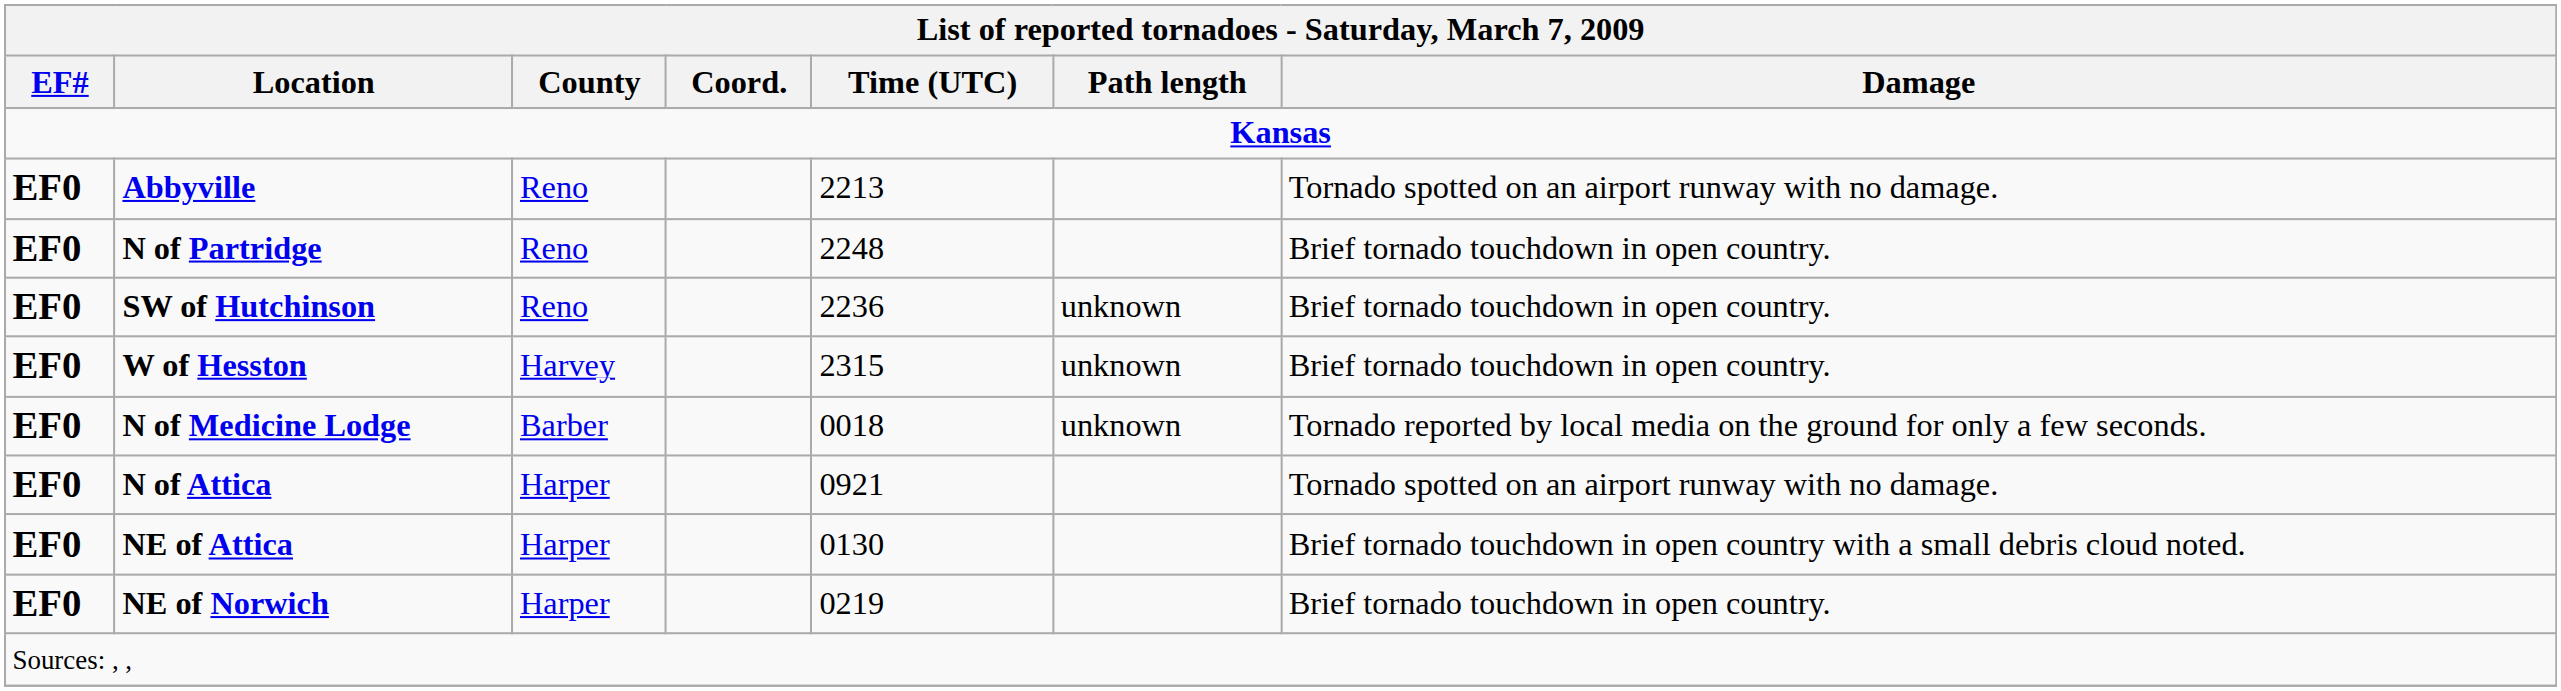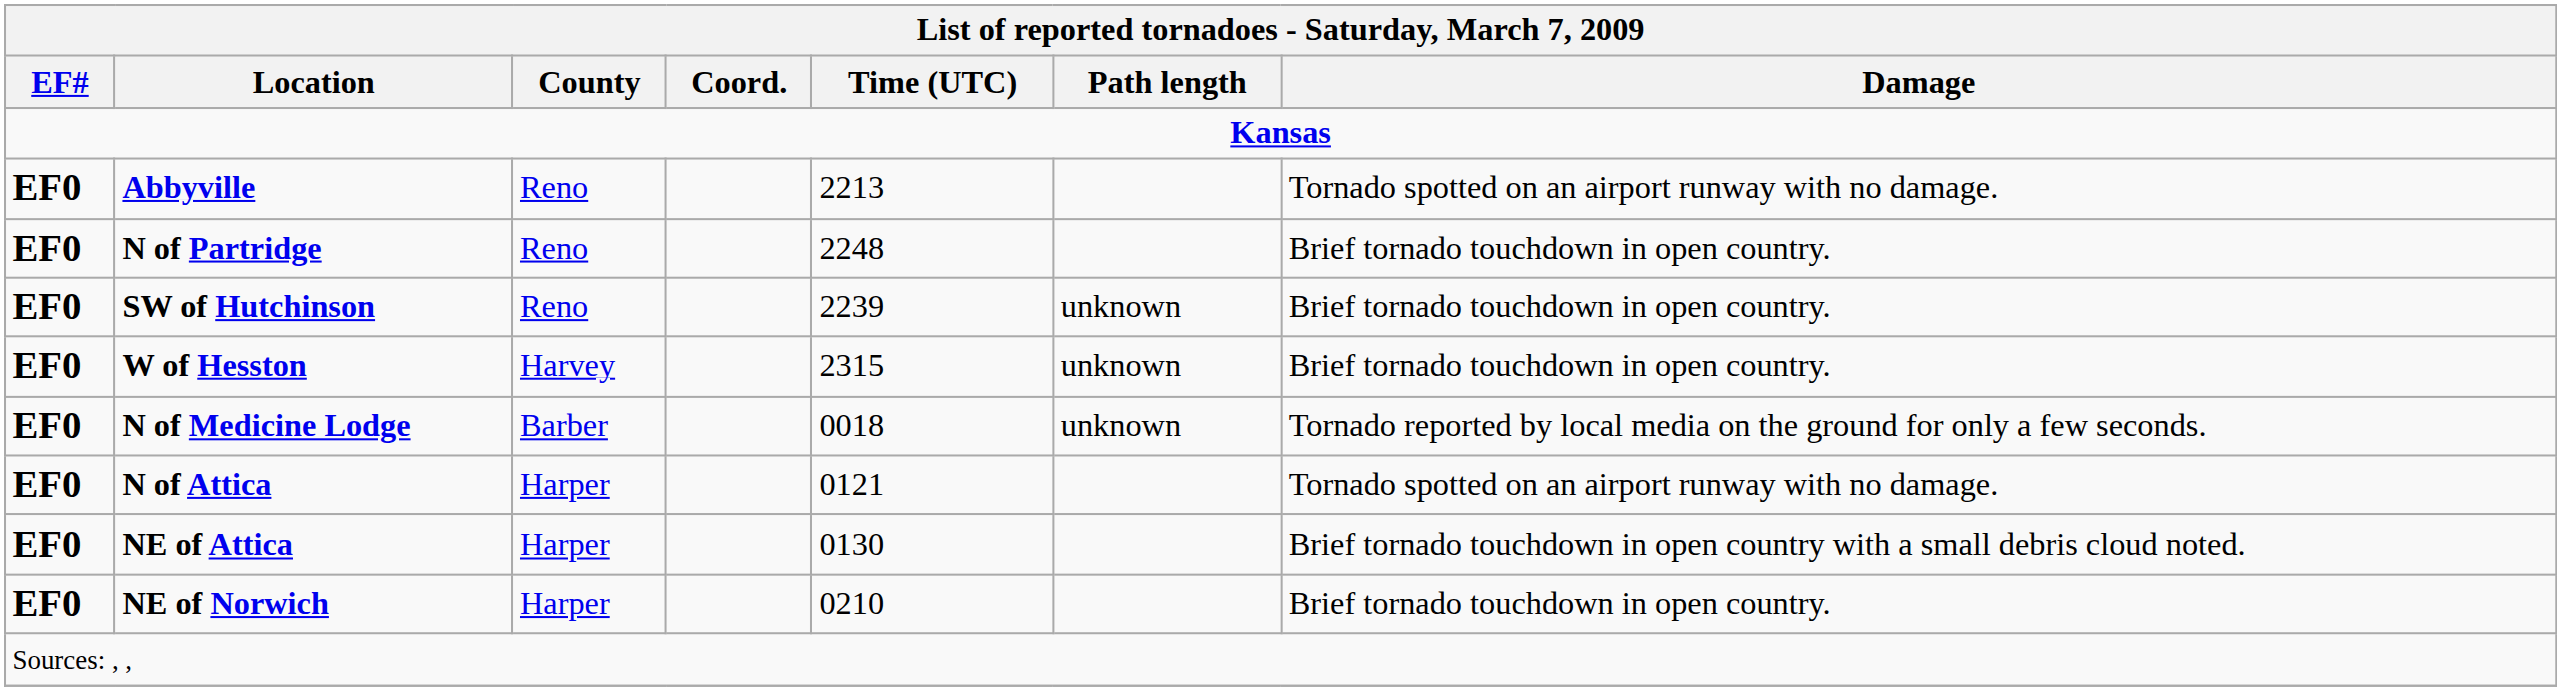(852, 306) 2236 -> (852, 306) 2239
(852, 484) 0921 -> (852, 484) 0121
(852, 603) 0219 -> (852, 603) 0210
